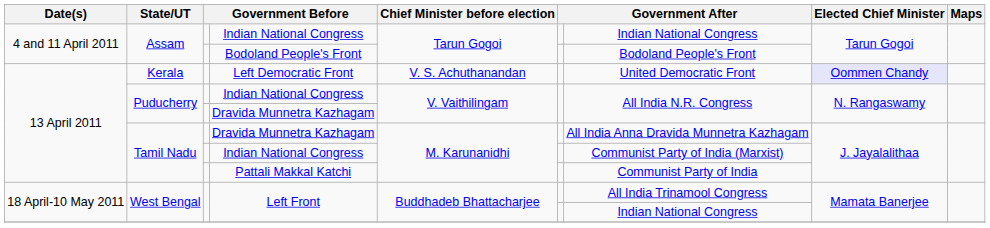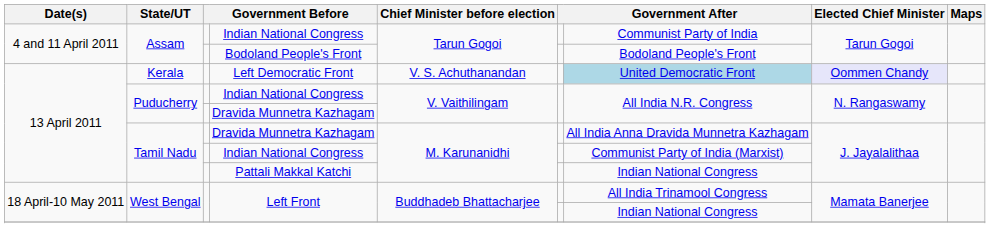(687, 34) Indian National Congress -> (687, 34) Communist Party of India
(687, 73) no background -> (687, 73) lightblue background
(687, 172) Communist Party of India -> (687, 172) Indian National Congress
